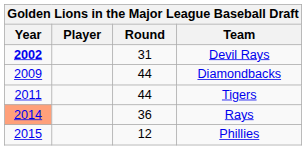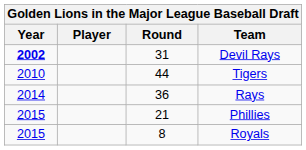- row: (239, 74)
(28, 94) 2011 -> (31, 74) 2010
(28, 114) lightsalmon background -> (31, 94) no background
(145, 134) 12 -> (162, 114) 21
+ row: (250, 134)
